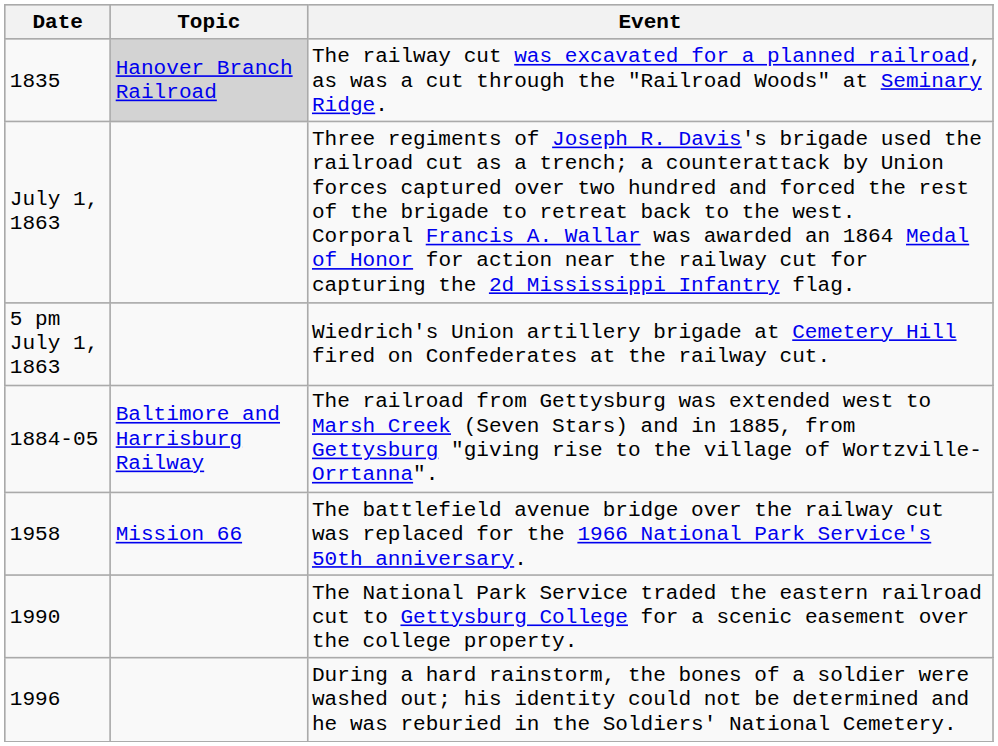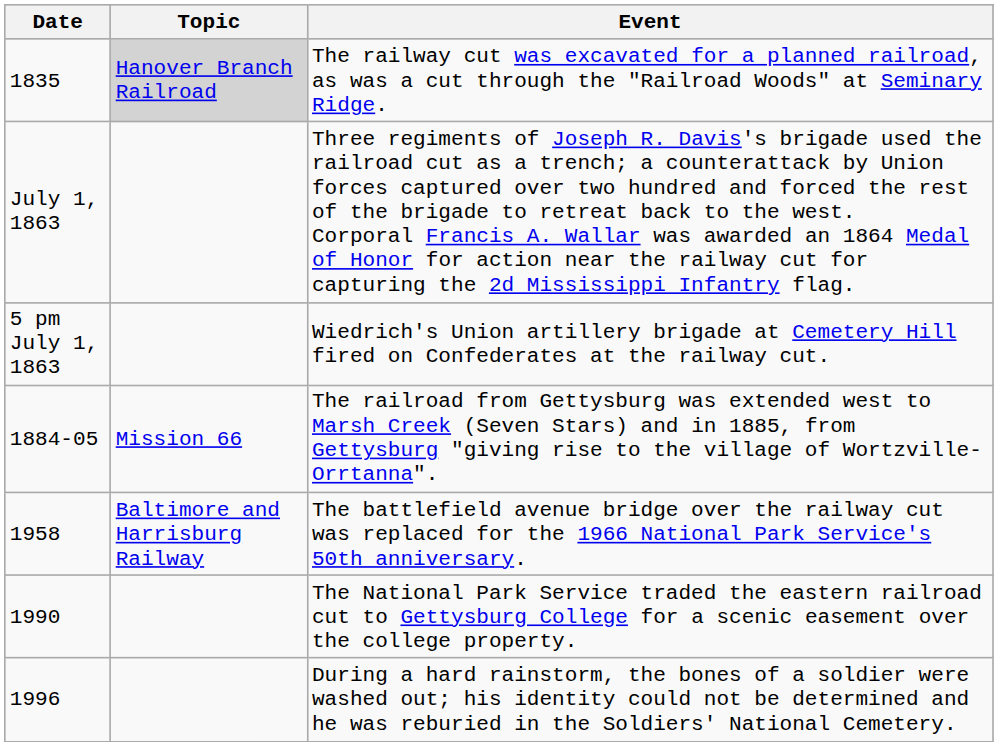(198, 439) Baltimore and Harrisburg Railway -> (179, 439) Mission 66
(179, 534) Mission 66 -> (198, 534) Baltimore and Harrisburg Railway
